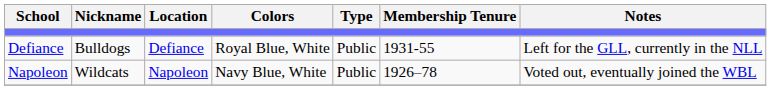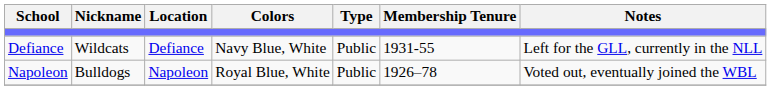(103, 48) Bulldogs -> (102, 48) Wildcats
(272, 48) Royal Blue, White -> (271, 48) Navy Blue, White
(102, 72) Wildcats -> (103, 72) Bulldogs
(271, 72) Navy Blue, White -> (272, 72) Royal Blue, White
